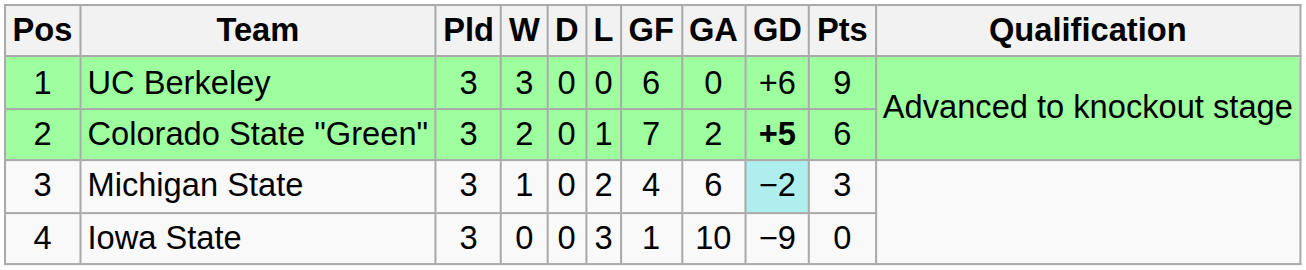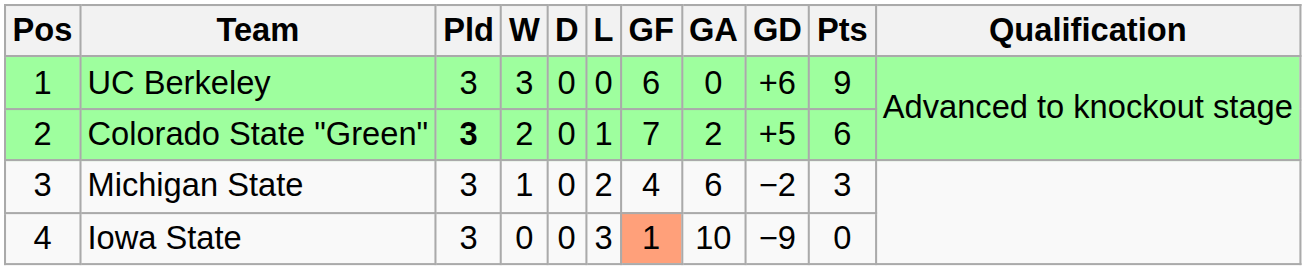(469, 133) normal -> (469, 133) bold
(777, 133) bold -> (777, 133) normal
(777, 185) paleturquoise background -> (777, 185) no background
(651, 237) no background -> (651, 237) lightsalmon background
